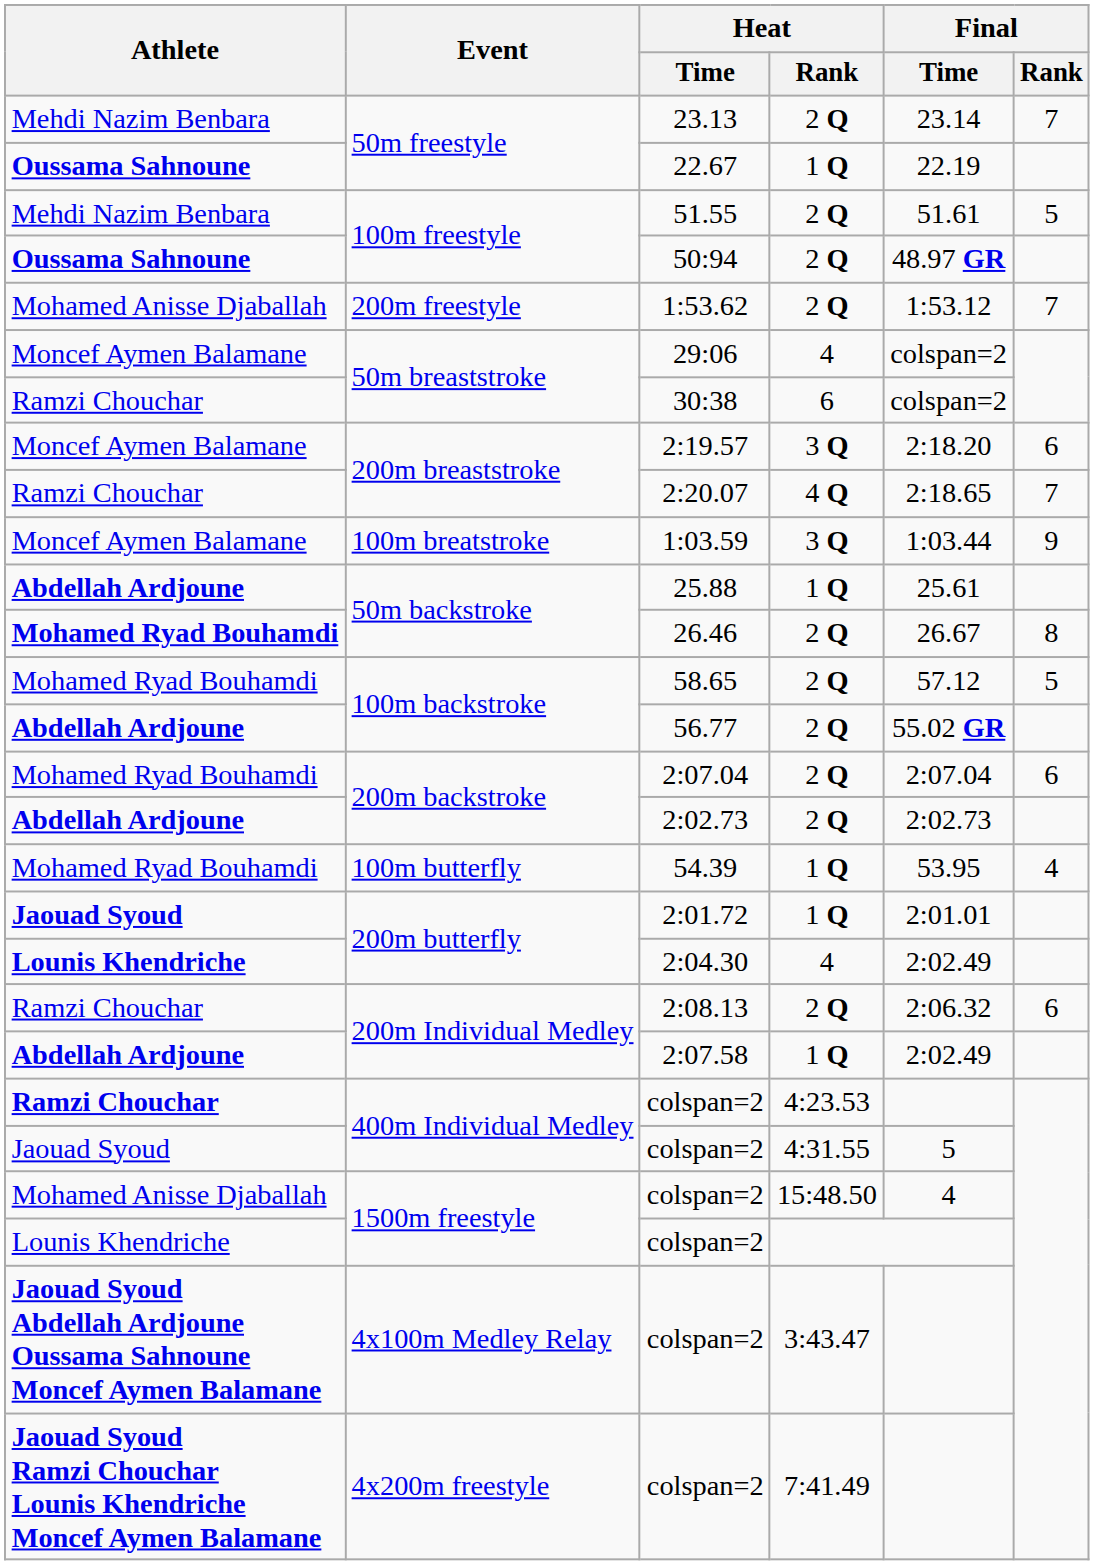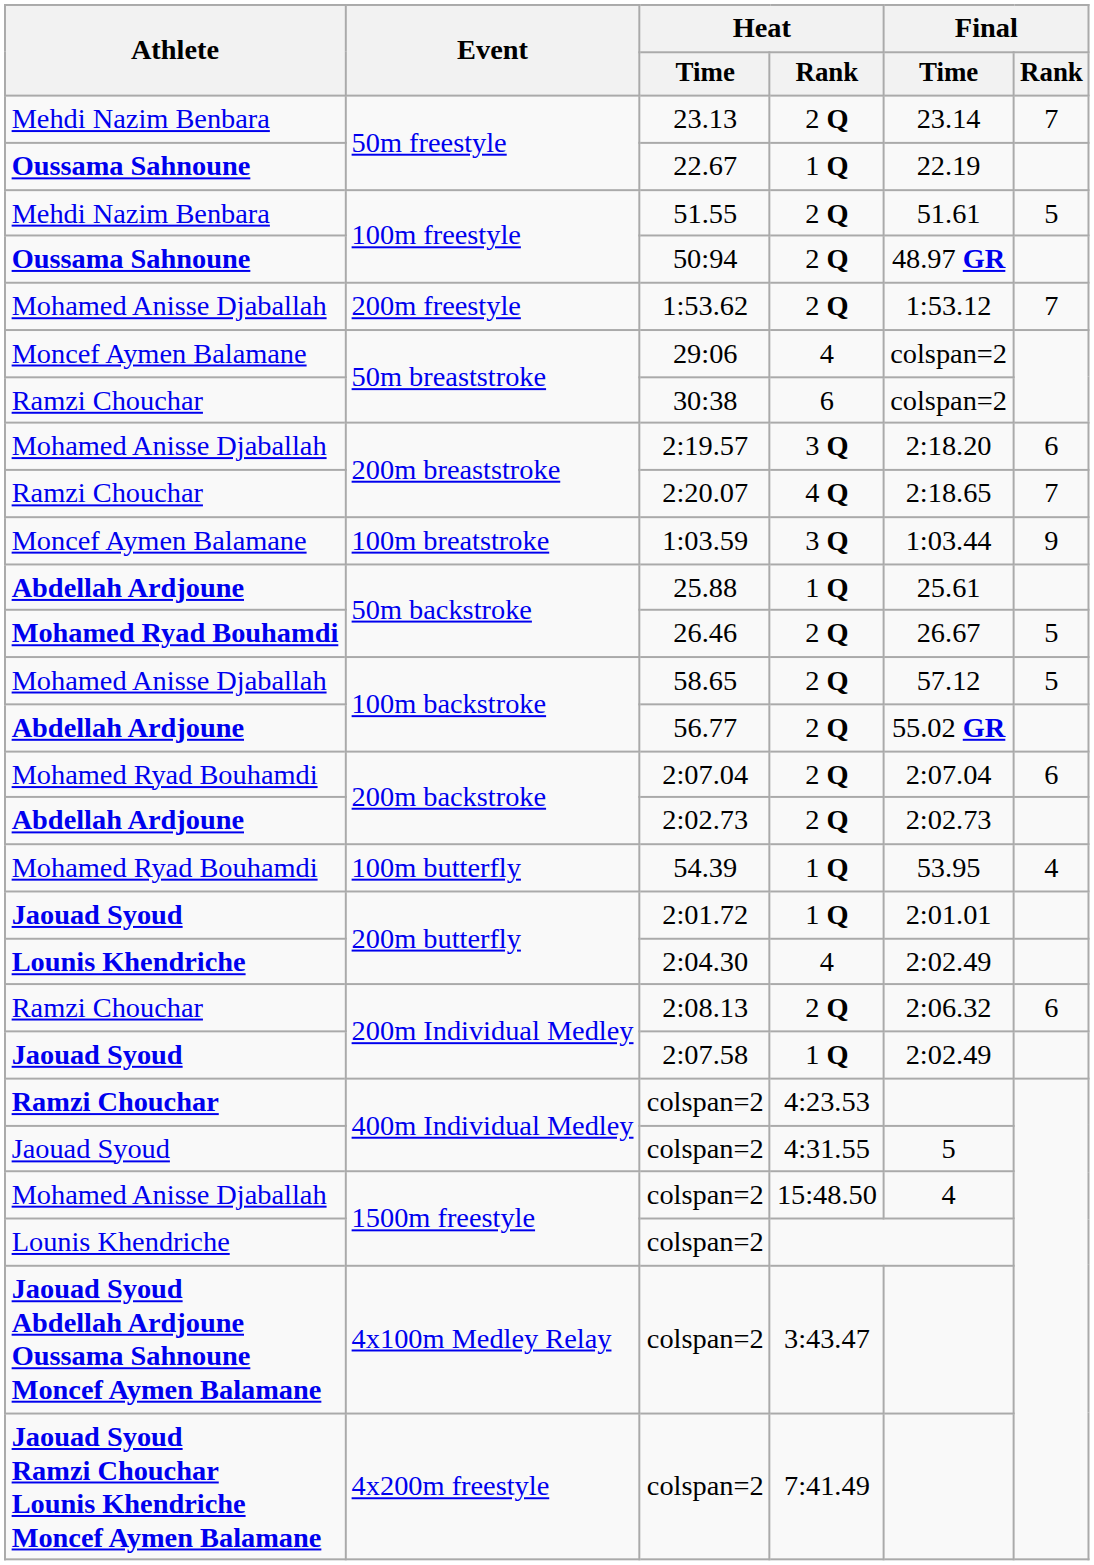(159, 446) Moncef Aymen Balamane -> (169, 446) Mohamed Anisse Djaballah
(1051, 633) 8 -> (1051, 633) 5
(165, 680) Mohamed Ryad Bouhamdi -> (169, 680) Mohamed Anisse Djaballah
(128, 1055) Abdellah Ardjoune -> (97, 1055) Jaouad Syoud
